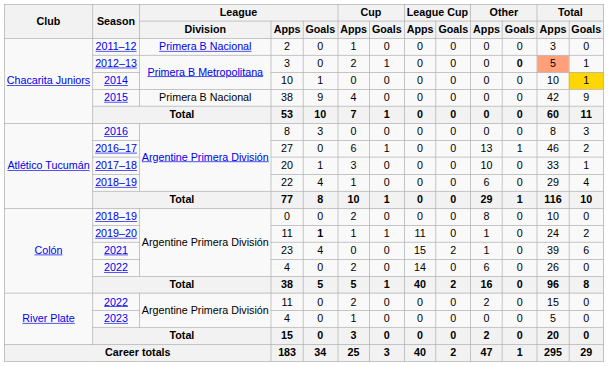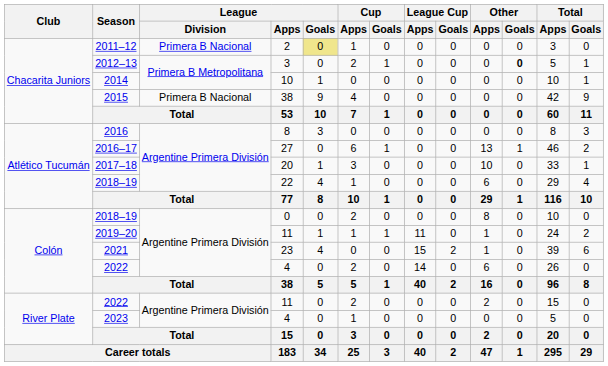(320, 47) no background -> (320, 47) khaki background
(553, 64) lightsalmon background -> (553, 64) no background
(586, 81) gold background -> (586, 81) no background
(320, 234) bold -> (320, 234) normal
